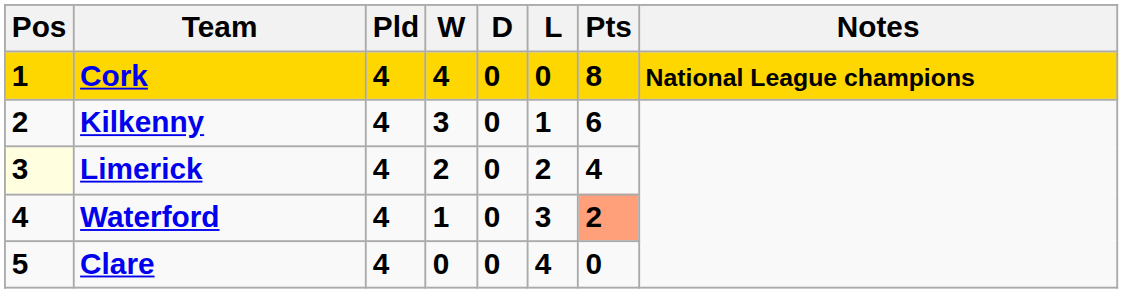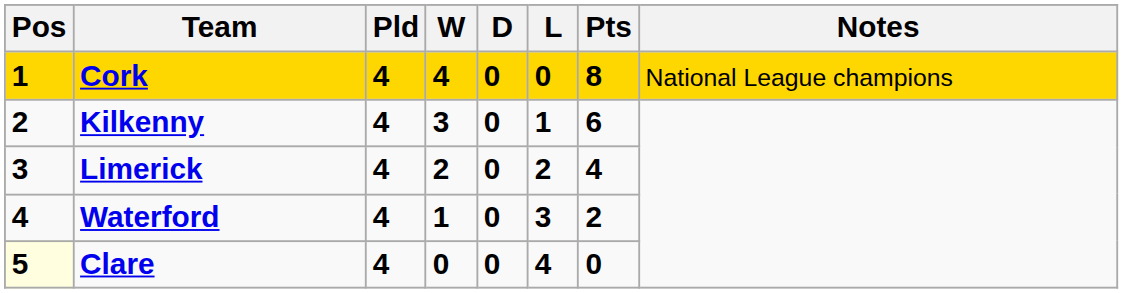(810, 75) bold -> (799, 77) normal
(20, 169) lightyellow background -> (20, 169) no background
(594, 216) lightsalmon background -> (594, 216) no background
(20, 264) no background -> (20, 264) lightyellow background
